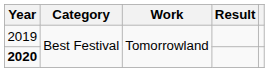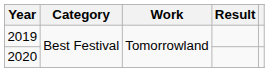(22, 57) bold -> (22, 57) normal
